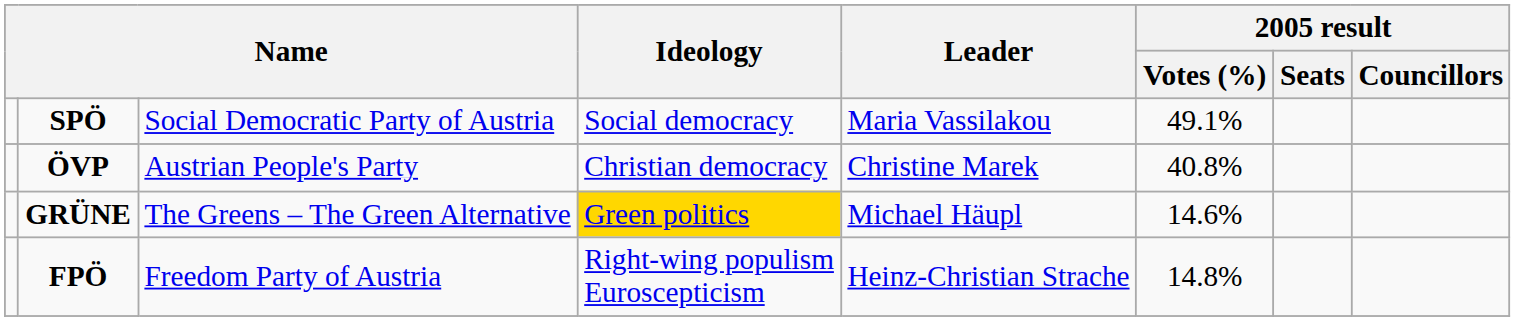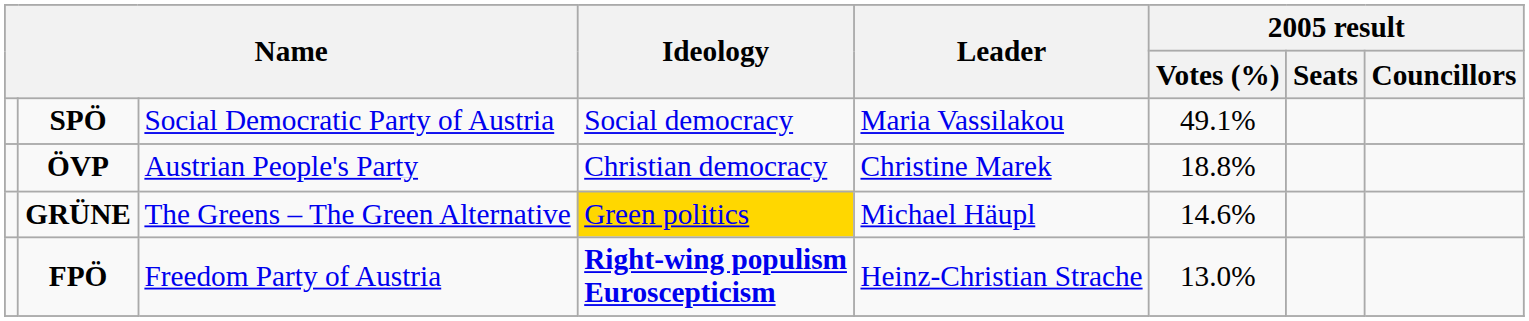(1205, 167) 40.8% -> (1218, 167) 18.8%
(709, 276) normal -> (716, 276) bold
(1205, 276) 14.8% -> (1218, 276) 13.0%
